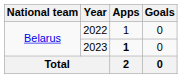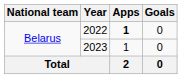(126, 30) normal -> (126, 30) bold
(126, 47) bold -> (126, 47) normal
